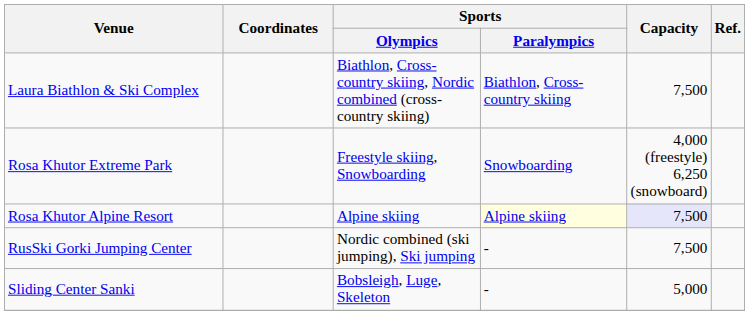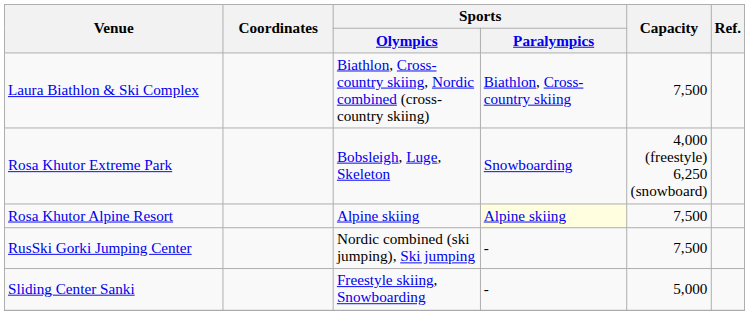(387, 165) Freestyle skiing, Snowboarding -> (389, 165) Bobsleigh, Luge, Skeleton
(690, 215) lavender background -> (690, 215) no background
(389, 289) Bobsleigh, Luge, Skeleton -> (387, 289) Freestyle skiing, Snowboarding
